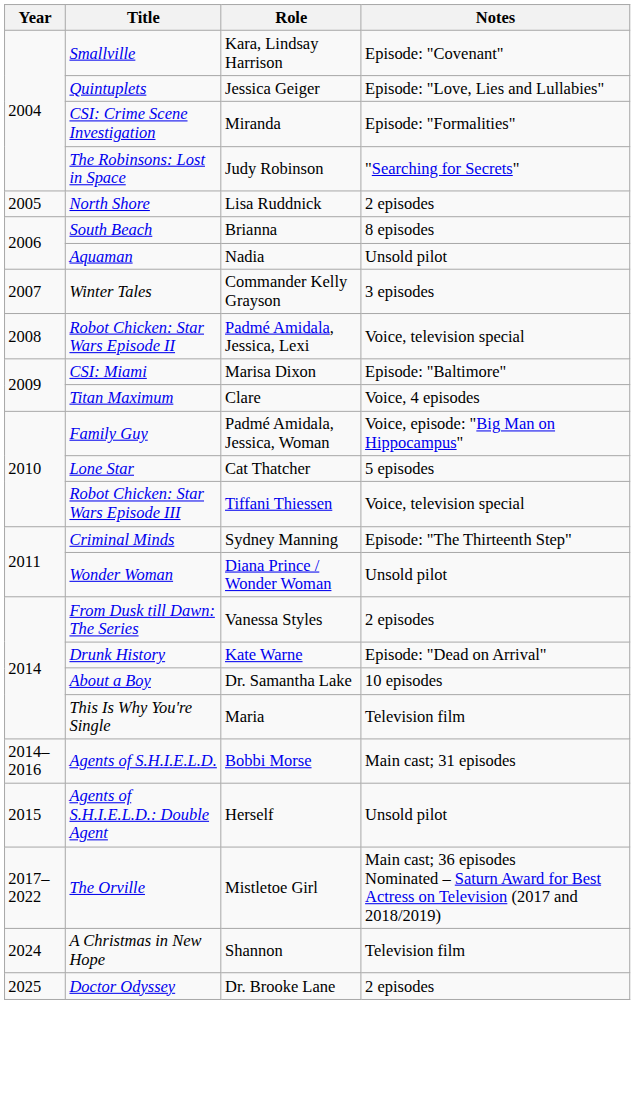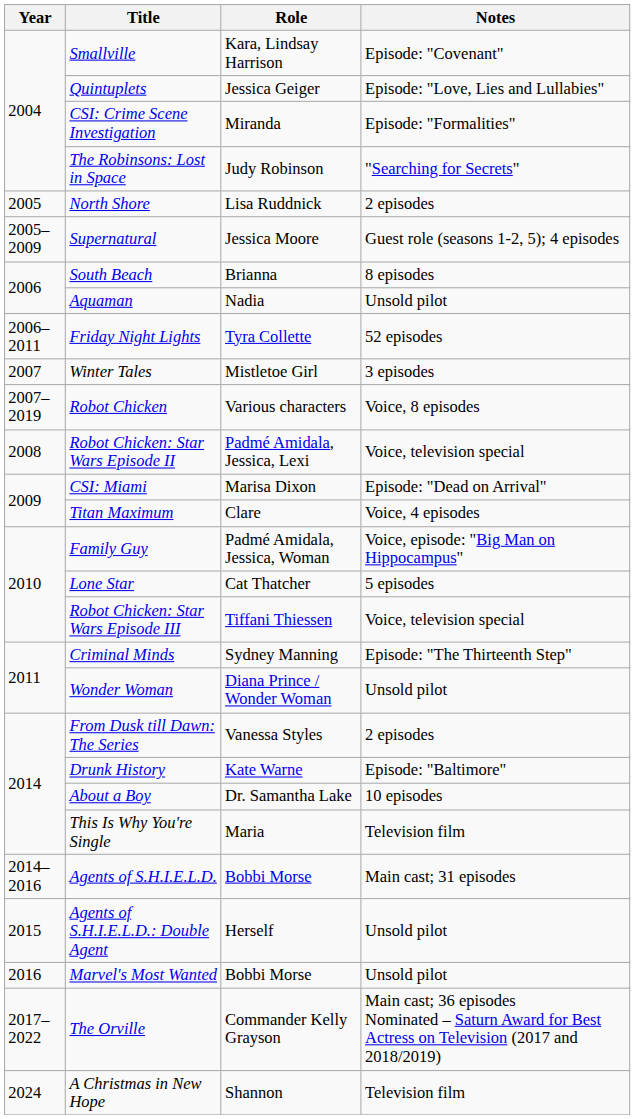+ row: (113, 239)
+ row: (135, 336)
(286, 291) Commander Kelly Grayson -> (271, 371) Mistletoe Girl
+ row: (118, 407)
(436, 371) Episode: "Baltimore" -> (456, 487) Episode: "Dead on Arrival"
(456, 654) Episode: "Dead on Arrival" -> (436, 770) Episode: "Baltimore"
+ row: (143, 975)
(271, 887) Mistletoe Girl -> (286, 1029) Commander Kelly Grayson
- row: (122, 986)
